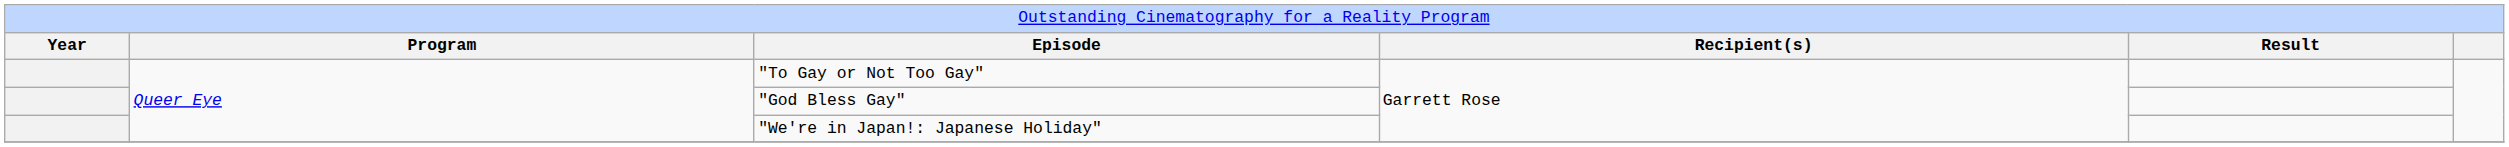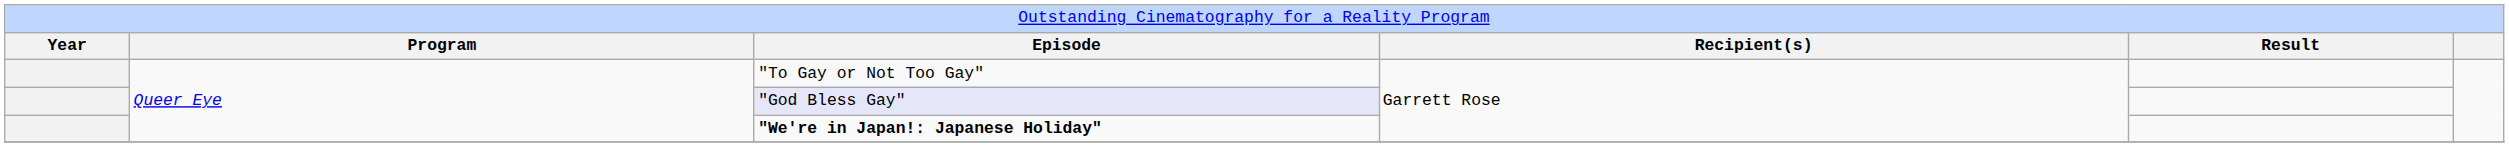(832, 101) no background -> (832, 101) lavender background
(930, 128) normal -> (930, 128) bold
